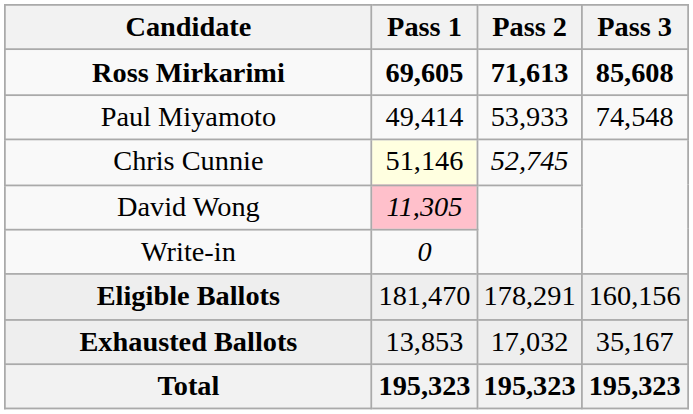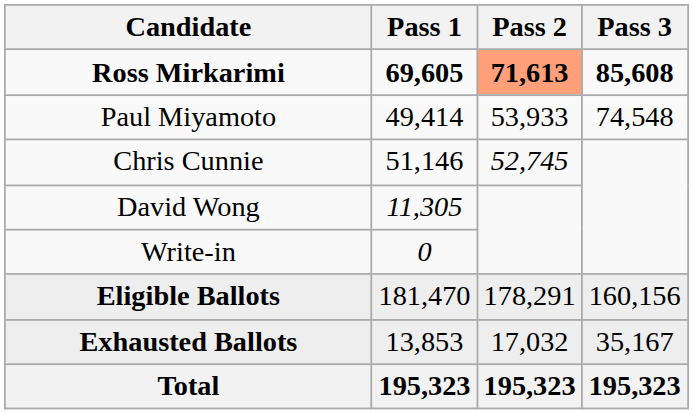(530, 71) no background -> (530, 71) lightsalmon background
(424, 161) lightyellow background -> (424, 161) no background
(424, 206) pink background -> (424, 206) no background
